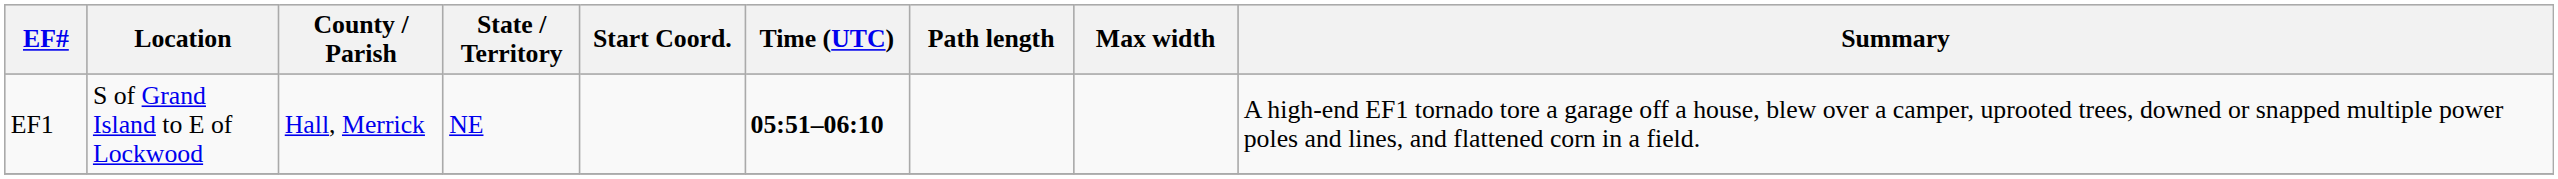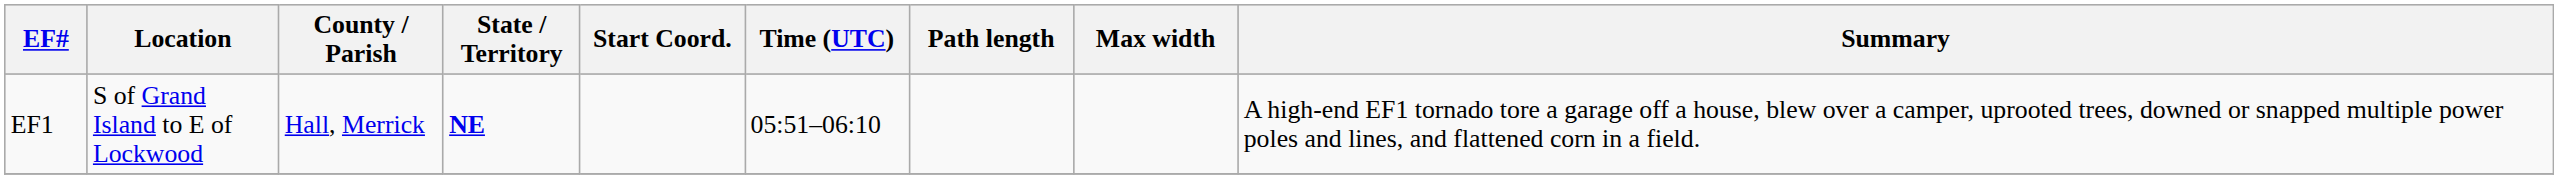(466, 123) normal -> (467, 123) bold
(817, 123) bold -> (816, 123) normal
